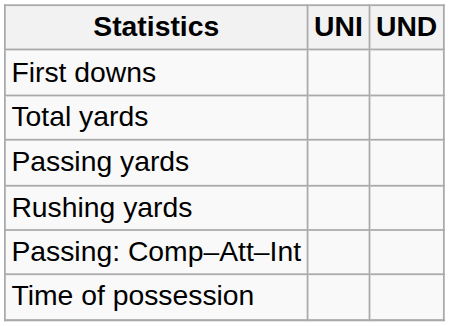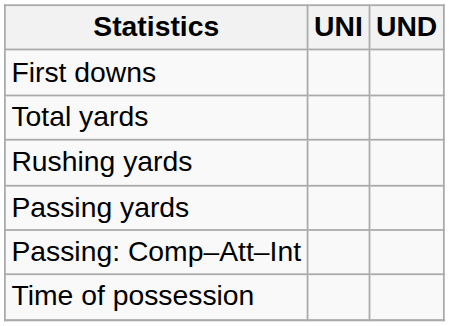rows swapped: (102, 206) <-> (100, 162)
